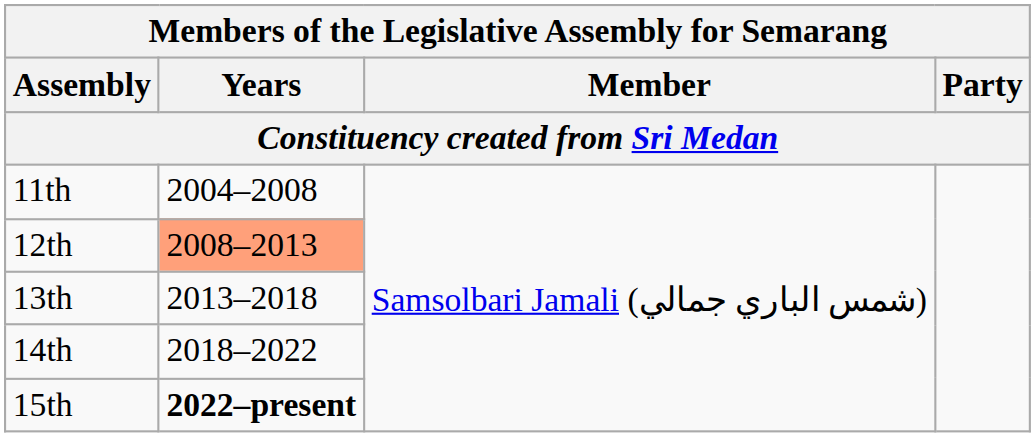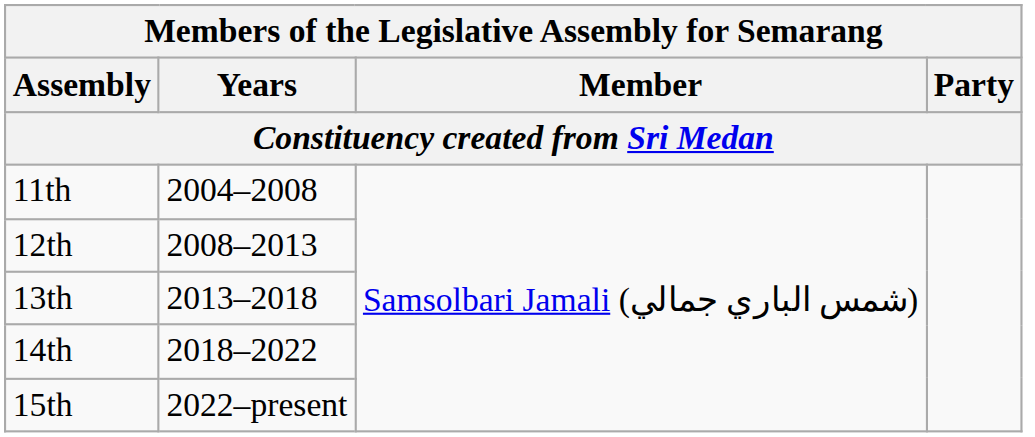(242, 244) lightsalmon background -> (242, 244) no background
(261, 404) bold -> (257, 404) normal
